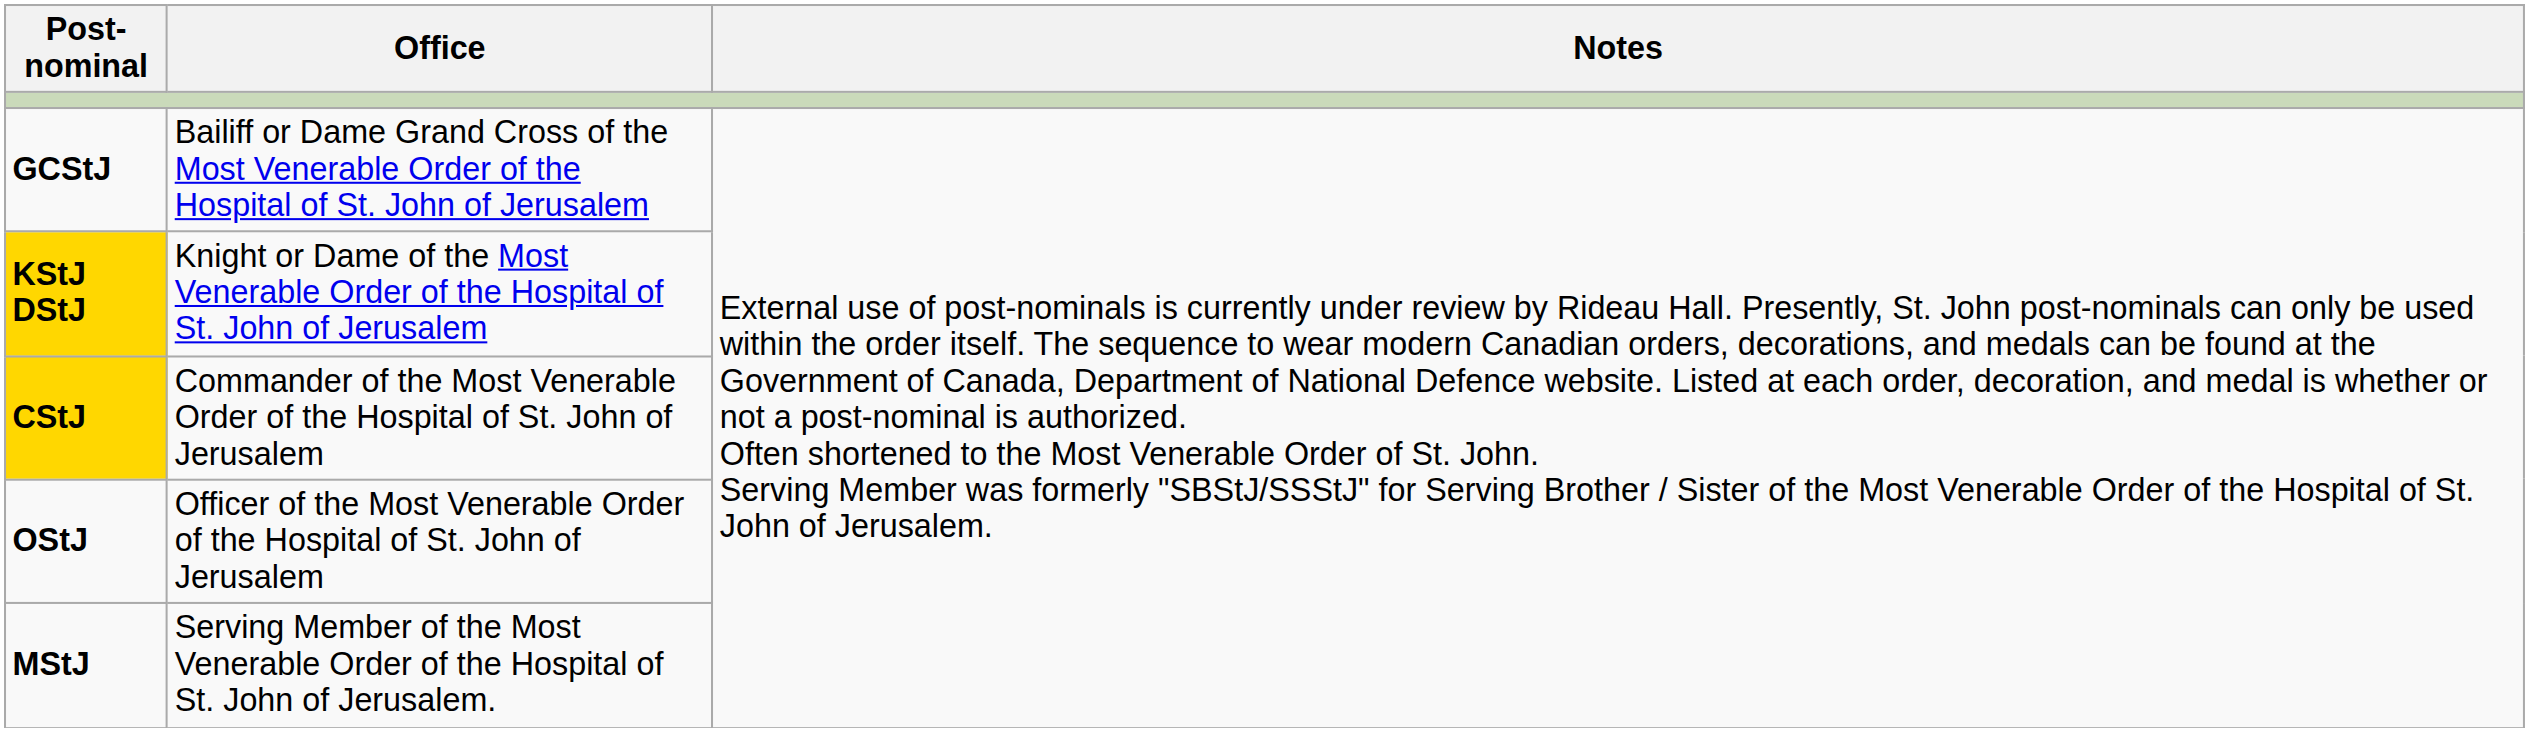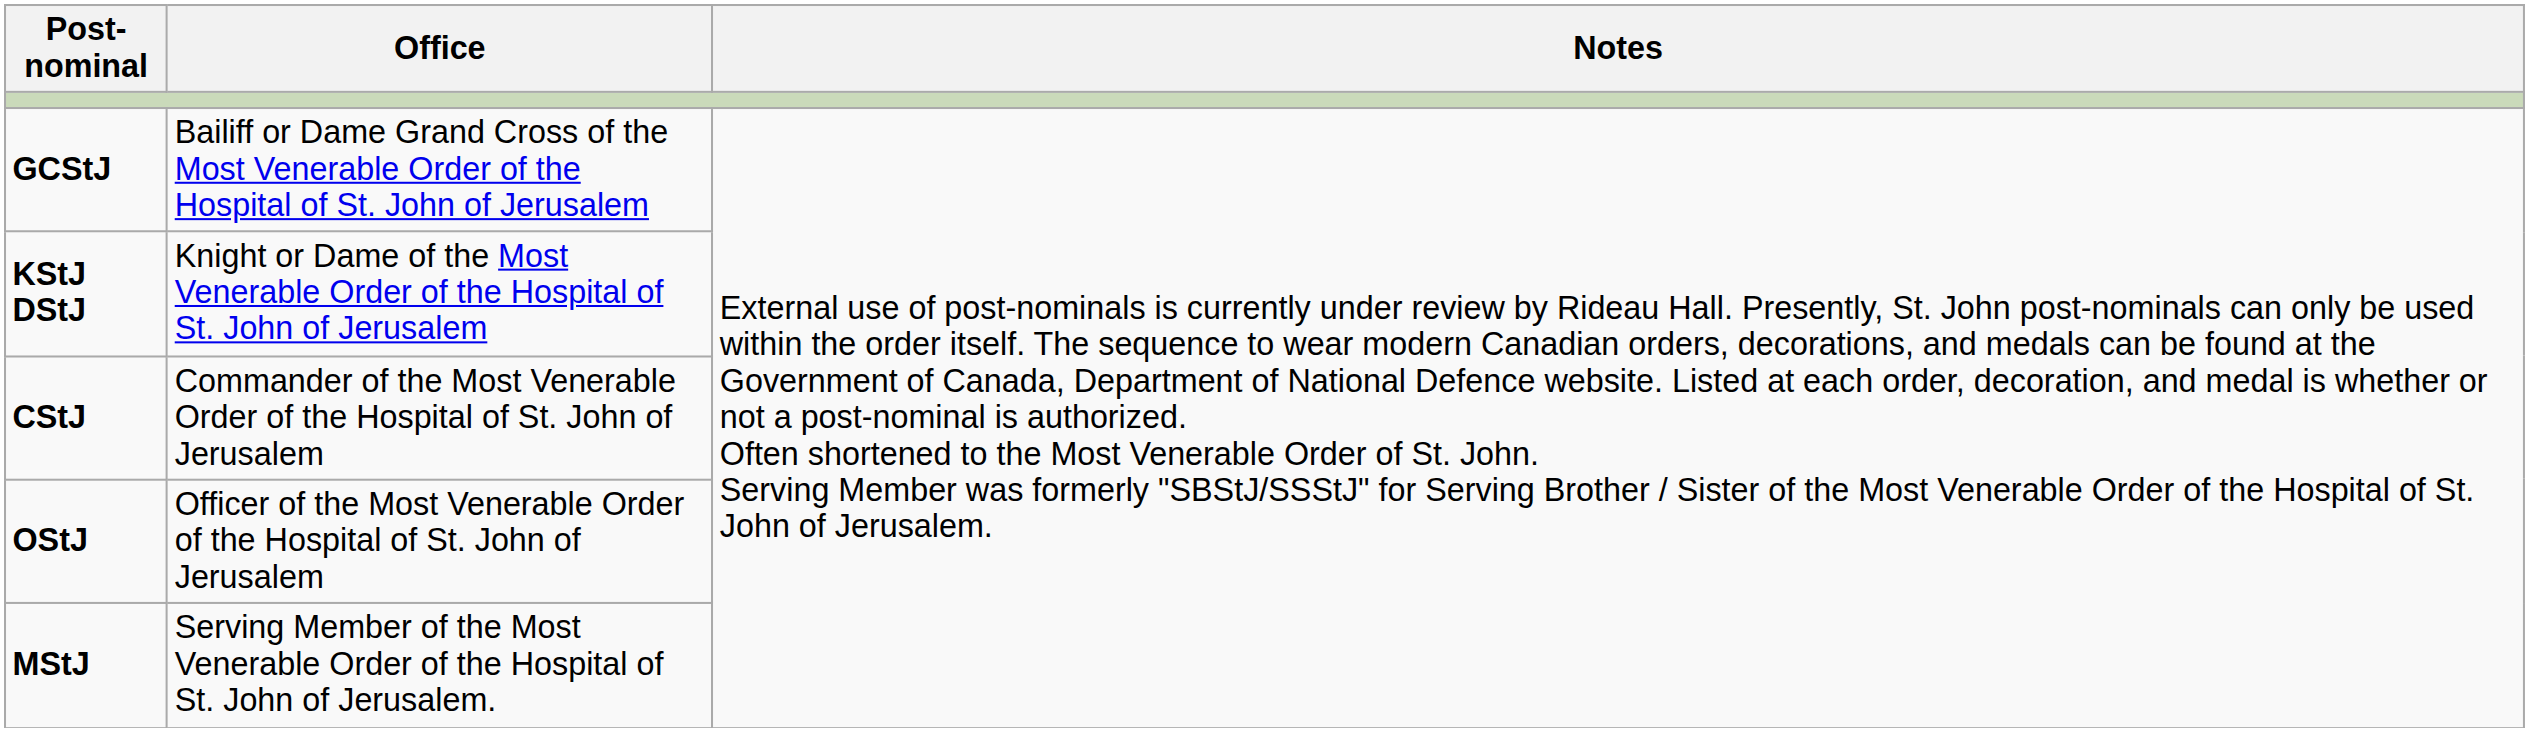(49, 292) gold background -> (49, 292) no background
(49, 416) gold background -> (49, 416) no background
